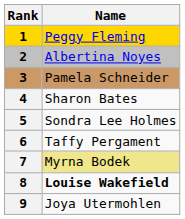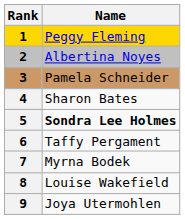(111, 120) normal -> (111, 120) bold
(87, 162) khaki background -> (87, 162) no background
(107, 183) bold -> (107, 183) normal
